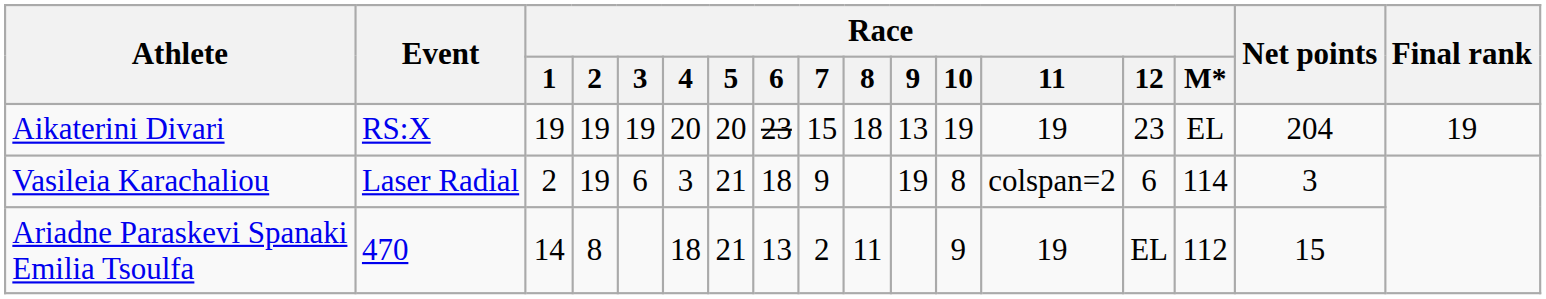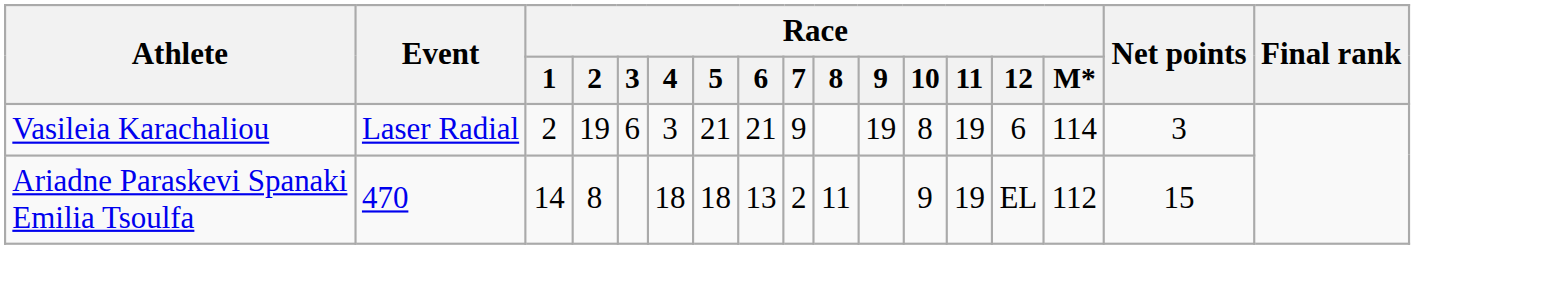- row: (118, 129)
(776, 180) 18 -> (761, 129) 21
(1052, 180) colspan=2 -> (969, 129) 19
(731, 250) 21 -> (715, 199) 18
